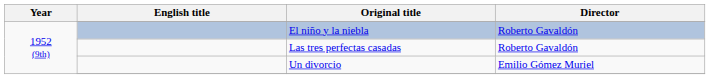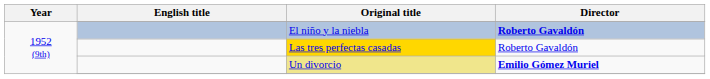(538, 30) normal -> (541, 30) bold
(345, 47) no background -> (345, 47) gold background
(315, 64) no background -> (315, 64) khaki background
(546, 64) normal -> (548, 64) bold
